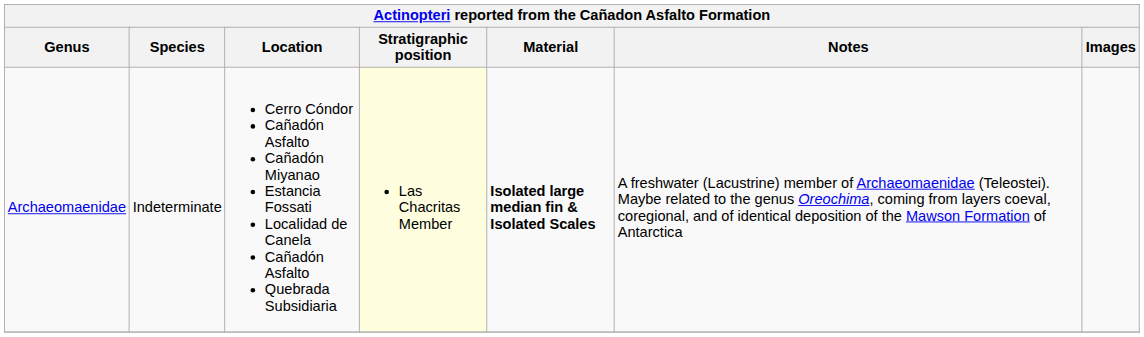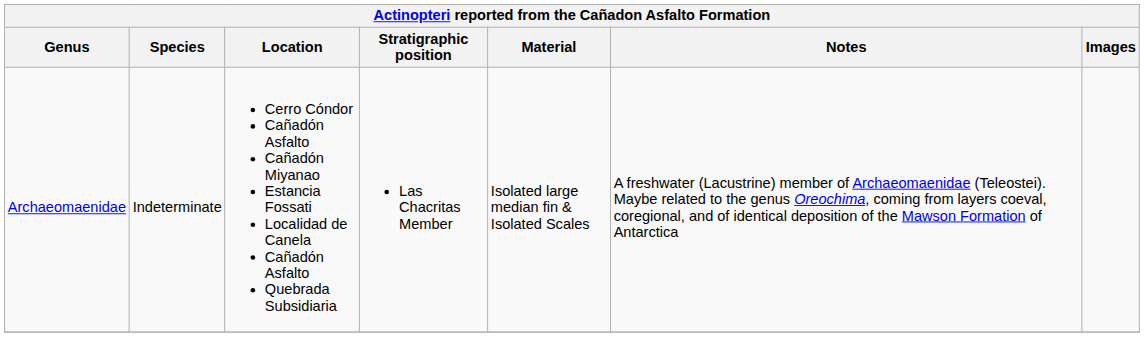(423, 208) lightyellow background -> (423, 208) no background
(543, 207) bold -> (540, 207) normal
